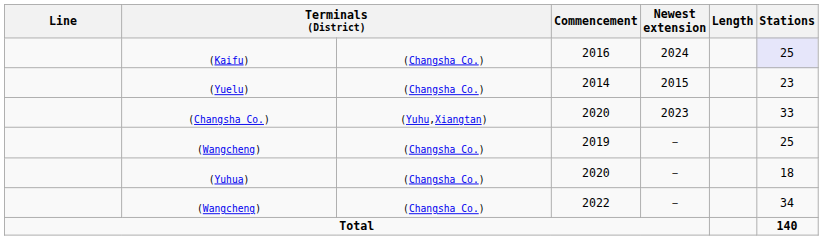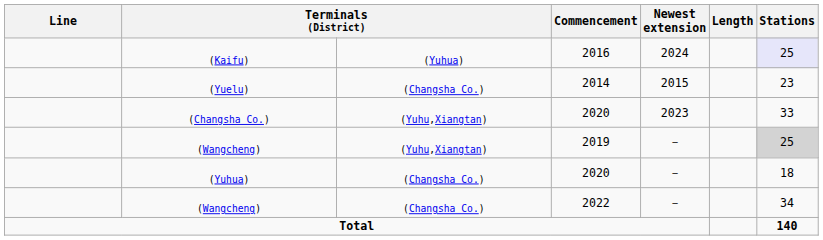(444, 60) (Changsha Co.) -> (444, 60) (Yuhua)
(444, 150) (Changsha Co.) -> (444, 150) (Yuhu,Xiangtan)
(787, 143) no background -> (787, 143) lightgrey background
